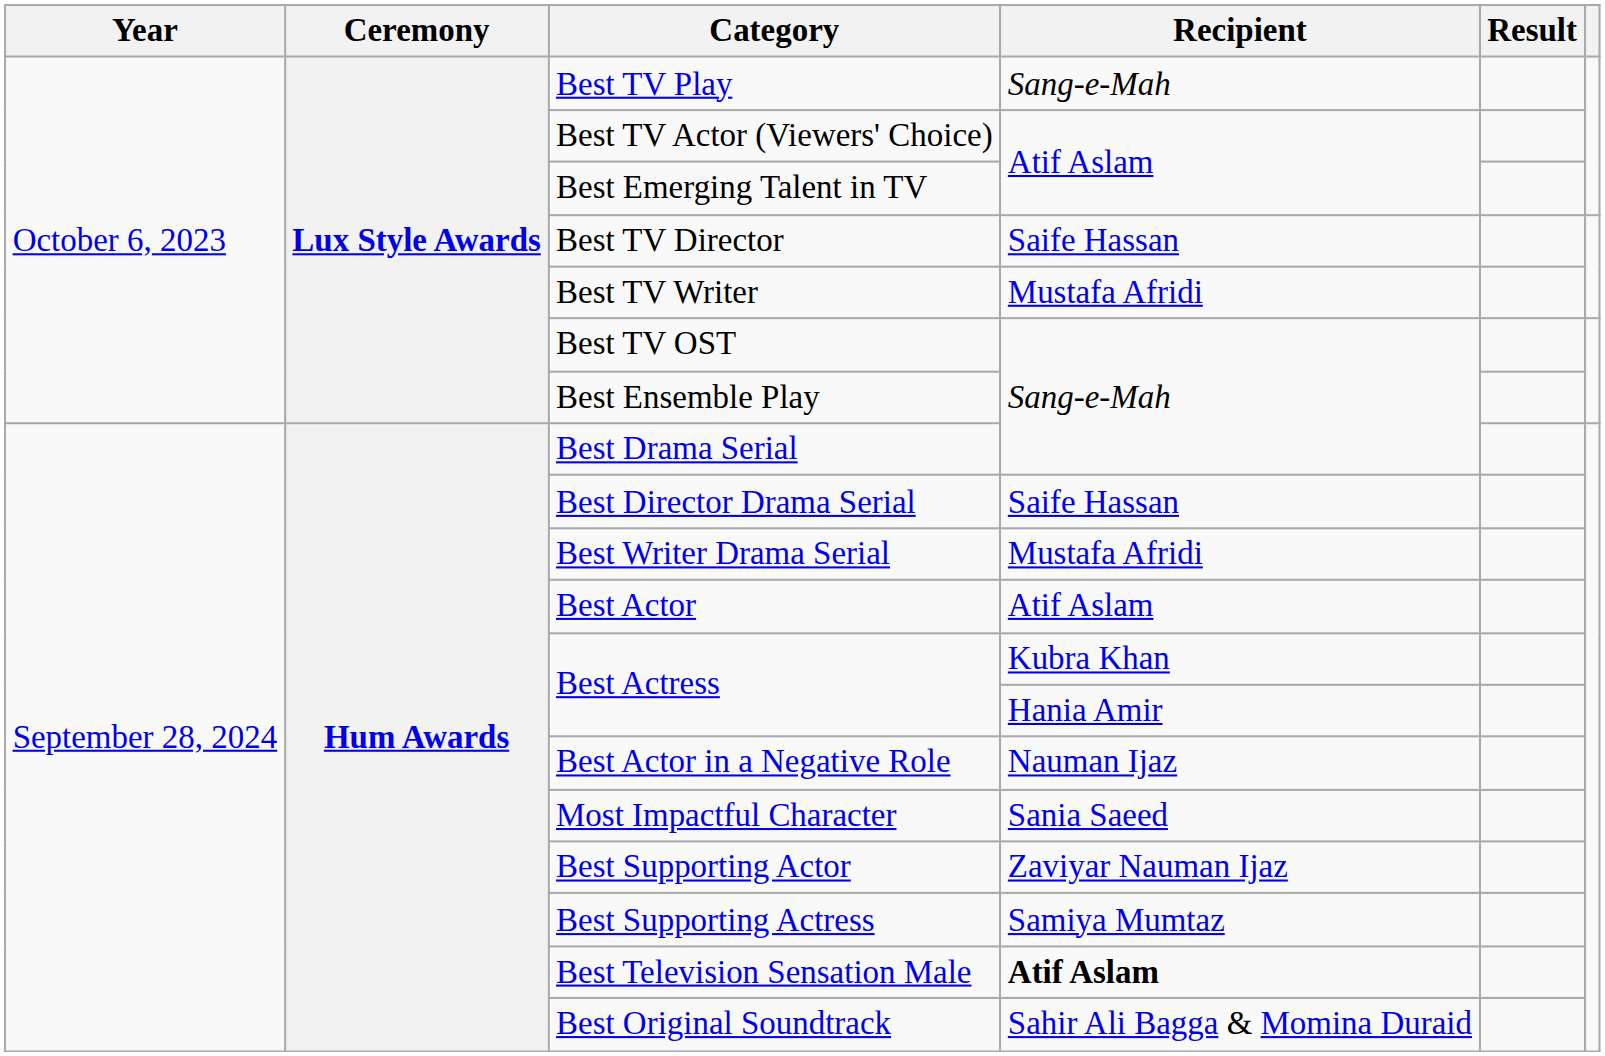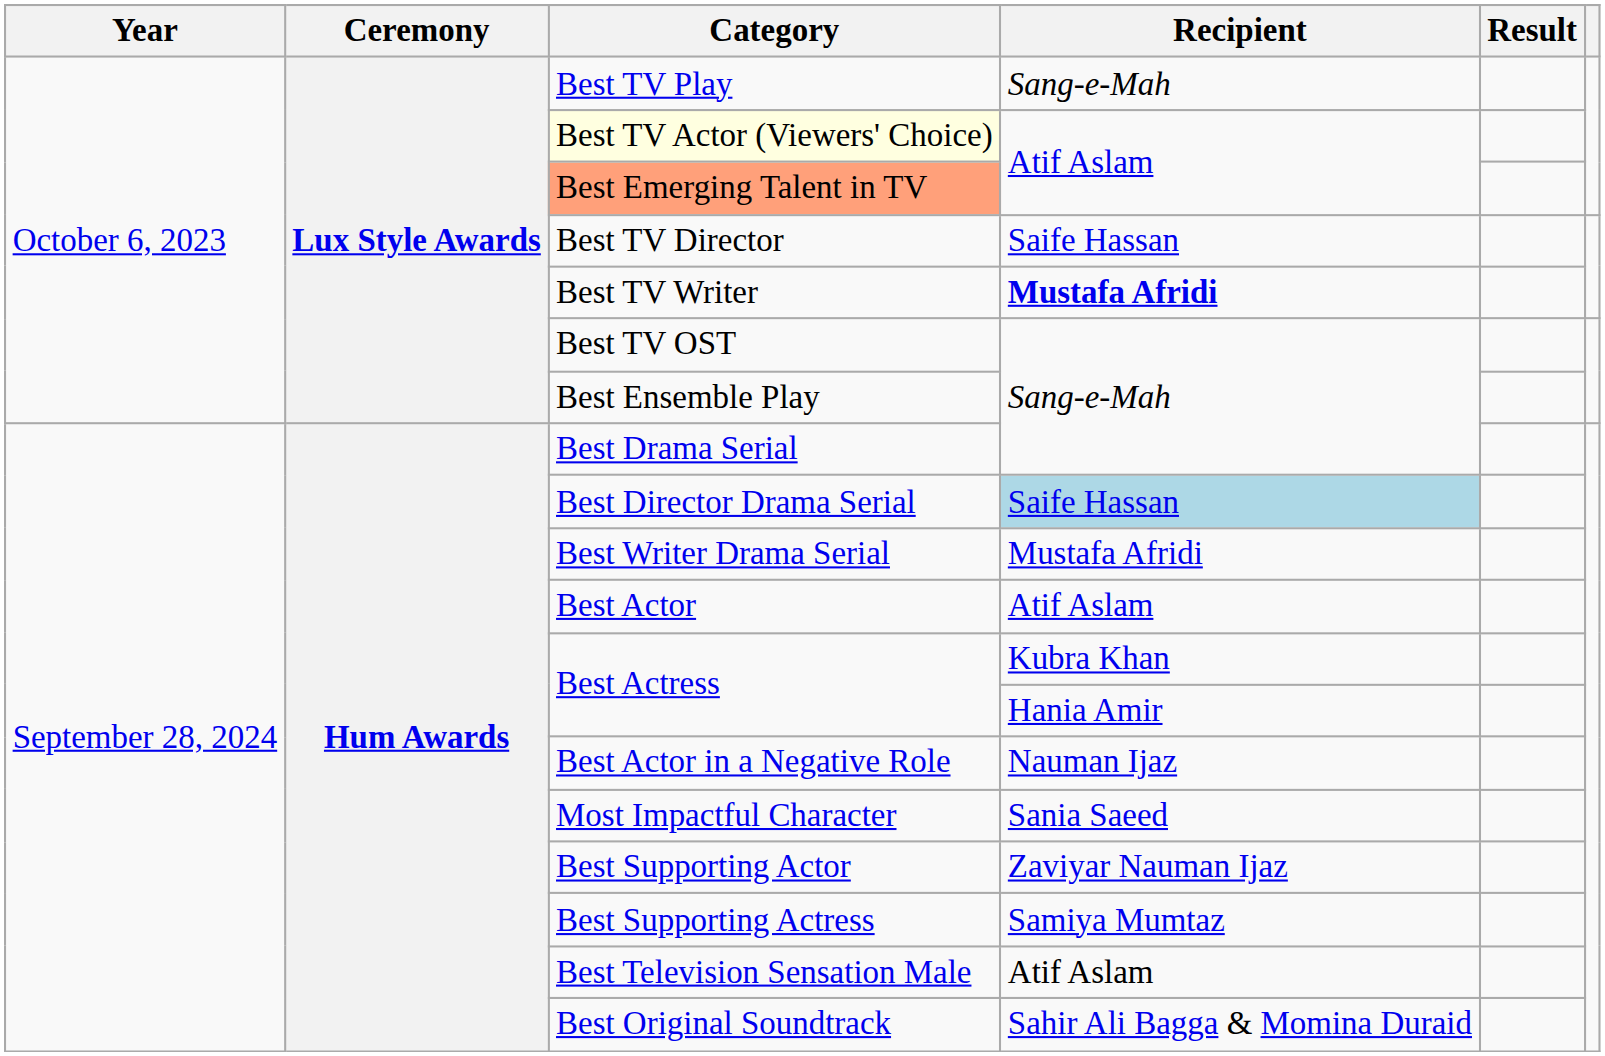(774, 135) no background -> (774, 135) lightyellow background
(742, 187) no background -> (742, 187) lightsalmon background
(1105, 291) normal -> (1113, 291) bold
(1093, 501) no background -> (1093, 501) lightblue background
(1083, 971) bold -> (1081, 971) normal
